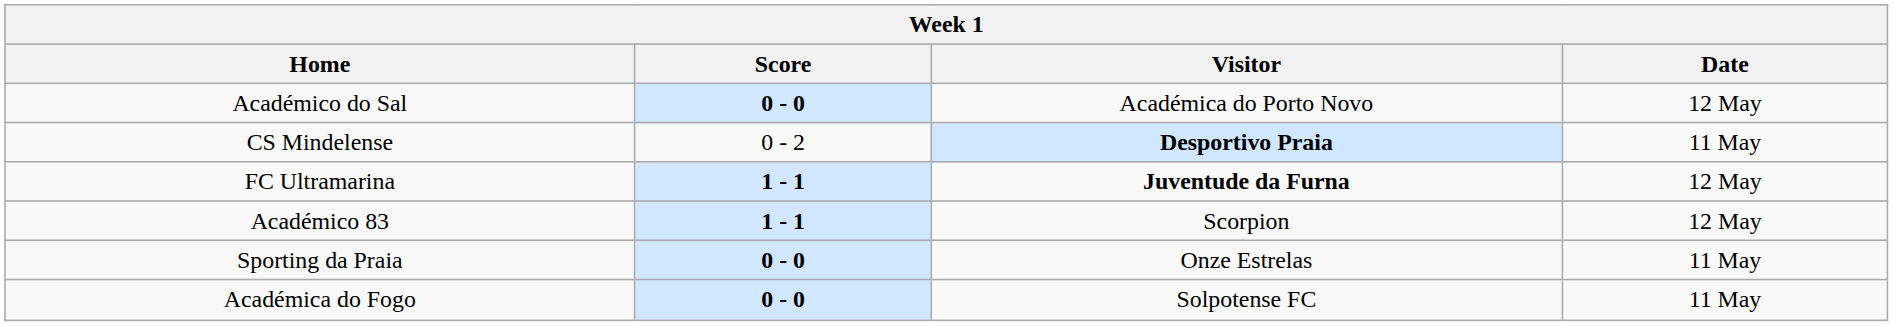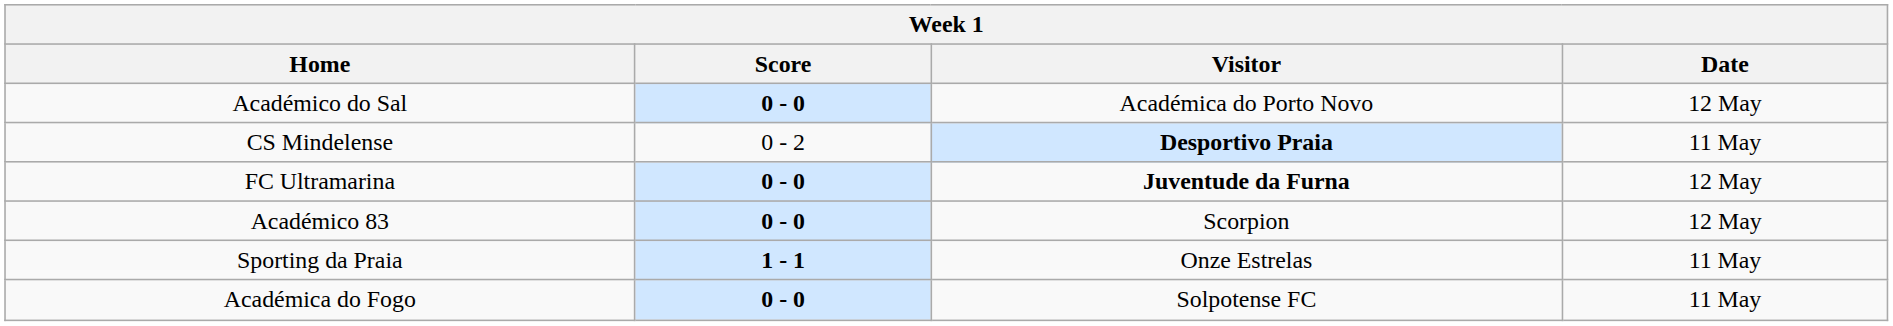(783, 181) 1 - 1 -> (783, 181) 0 - 0
(783, 221) 1 - 1 -> (783, 221) 0 - 0
(783, 260) 0 - 0 -> (783, 260) 1 - 1
